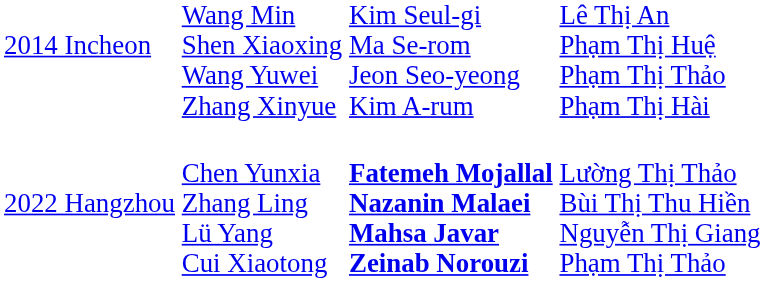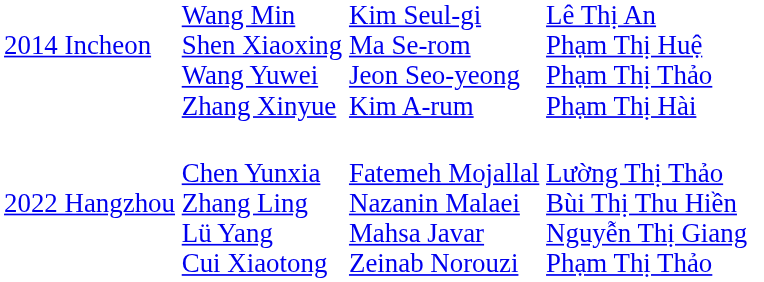(451, 218) bold -> (444, 218) normal
